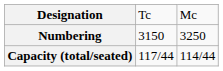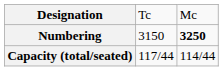(193, 35) normal -> (193, 35) bold
